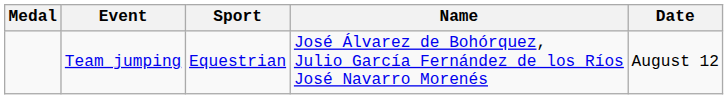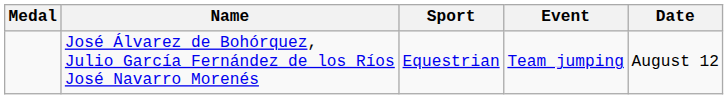columns swapped: (459, 18) <-> (123, 18)
